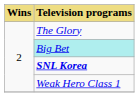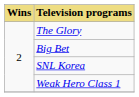(53, 48) paleturquoise background -> (53, 48) no background
(62, 65) bold -> (61, 65) normal
